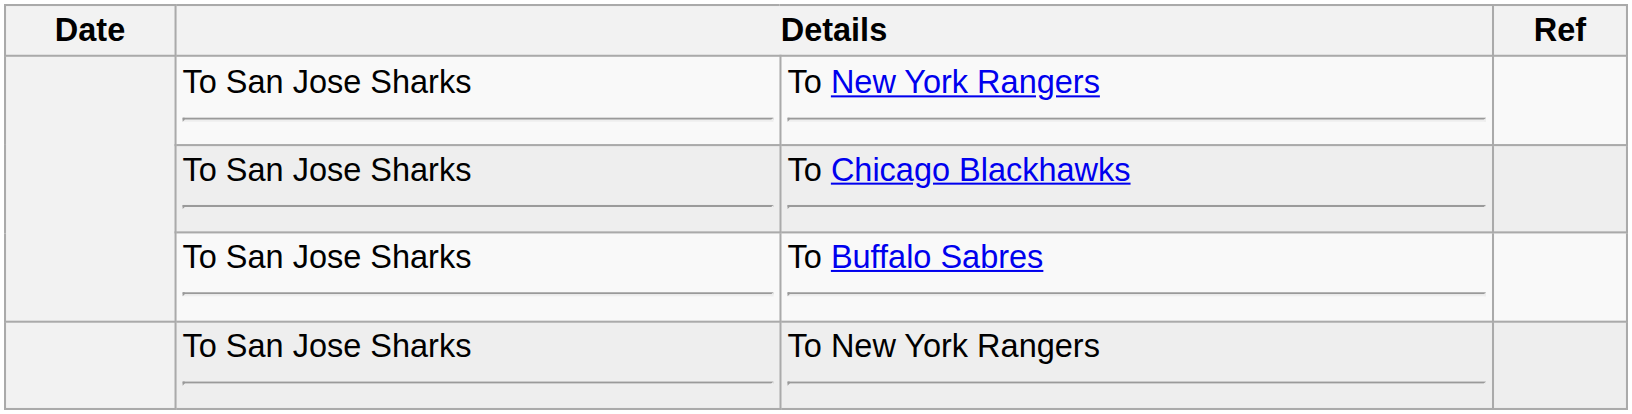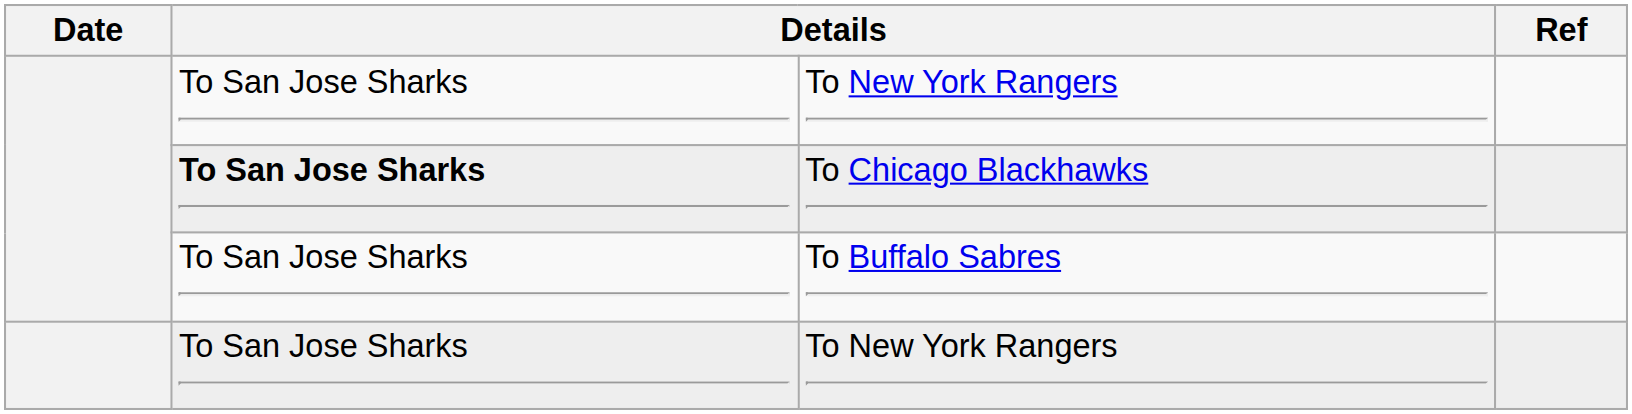(478, 180) normal -> (485, 180) bold
